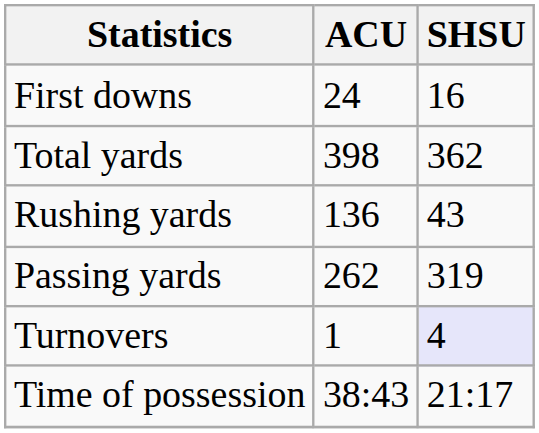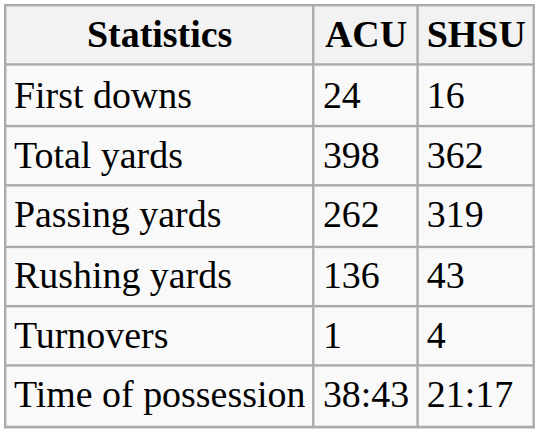rows swapped: (123, 214) <-> (118, 275)
(436, 335) lavender background -> (436, 335) no background
